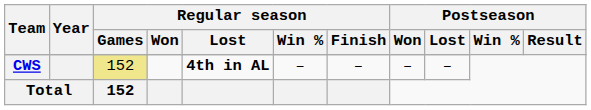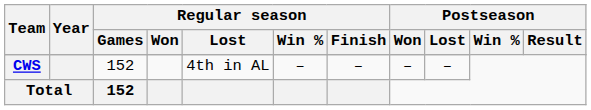(120, 67) khaki background -> (120, 67) no background
(228, 67) bold -> (228, 67) normal
